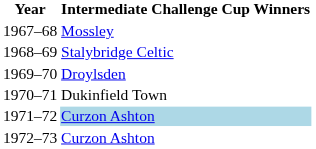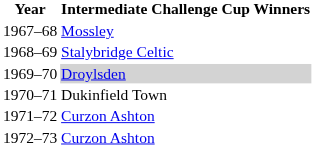(93, 73) no background -> (93, 73) lightgrey background
(108, 116) lightblue background -> (108, 116) no background
